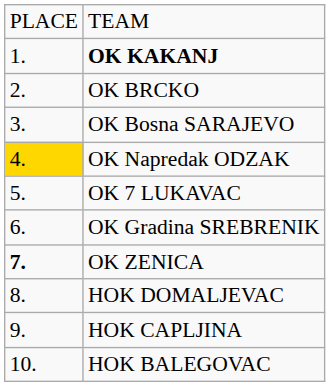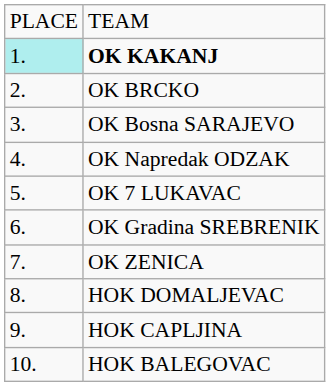(18, 55) no background -> (18, 55) paleturquoise background
(18, 158) gold background -> (18, 158) no background
(18, 261) bold -> (18, 261) normal
